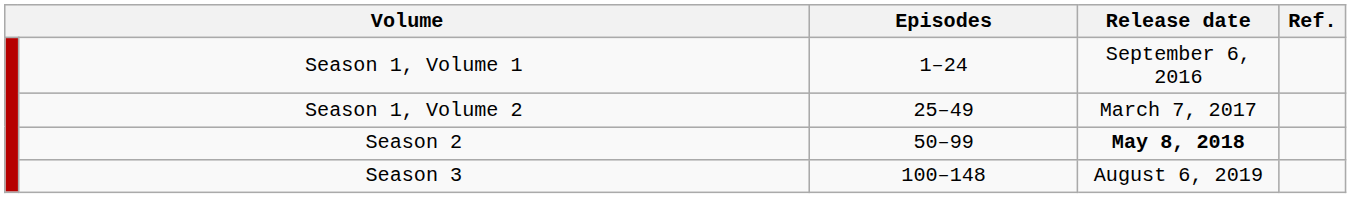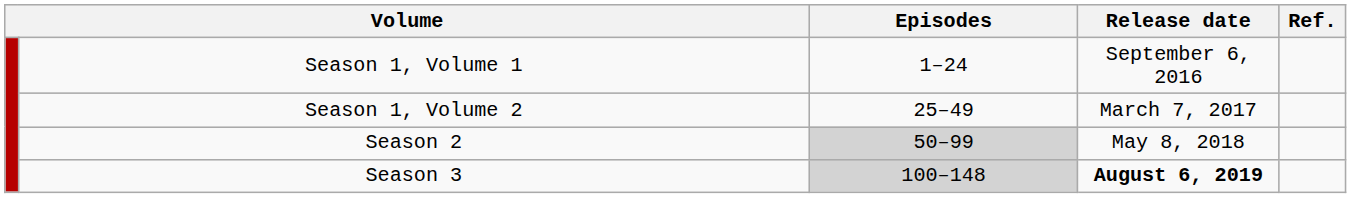(944, 143) no background -> (944, 143) lightgrey background
(1178, 143) bold -> (1178, 143) normal
(944, 176) no background -> (944, 176) lightgrey background
(1178, 176) normal -> (1178, 176) bold
